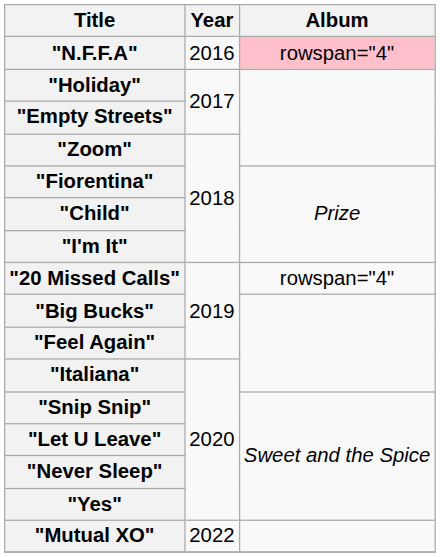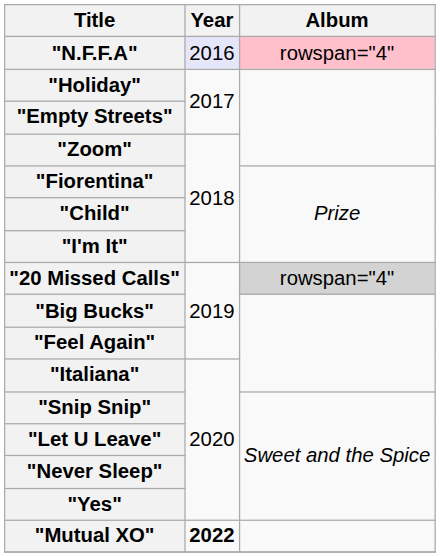(212, 52) no background -> (212, 52) lavender background
(337, 278) no background -> (337, 278) lightgrey background
(212, 536) normal -> (212, 536) bold
